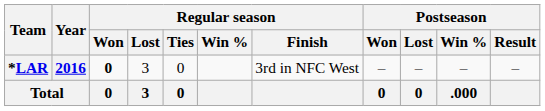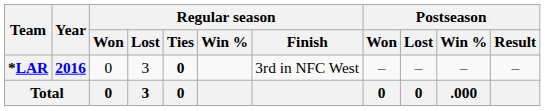(108, 67) bold -> (108, 67) normal
(181, 67) normal -> (181, 67) bold
